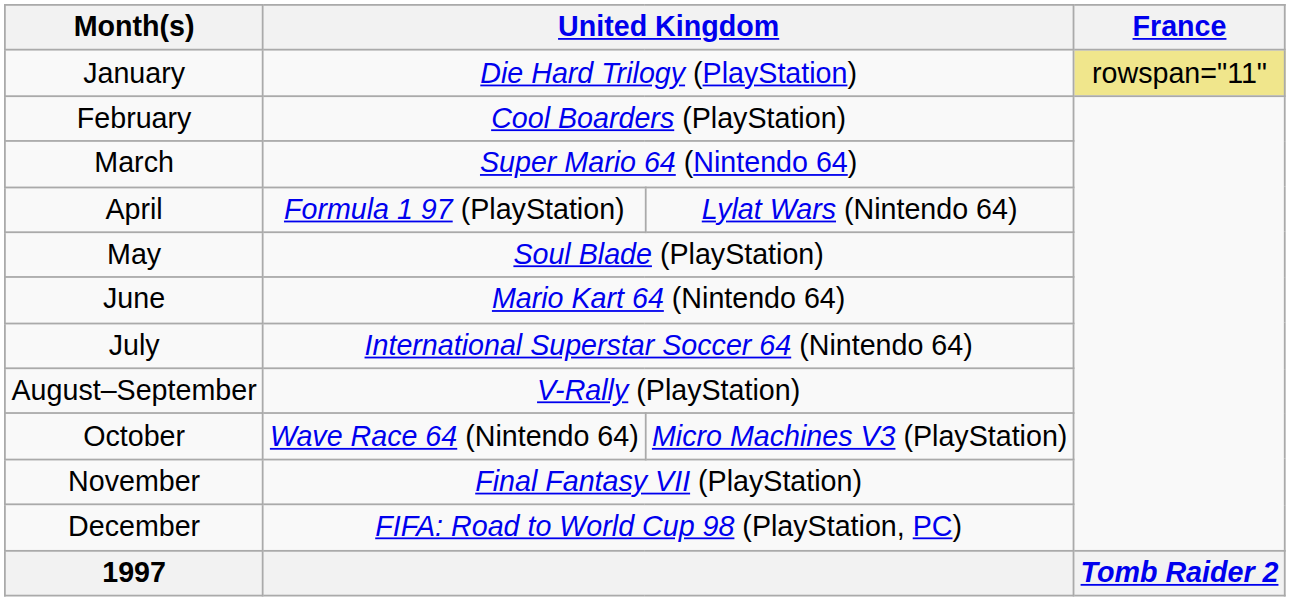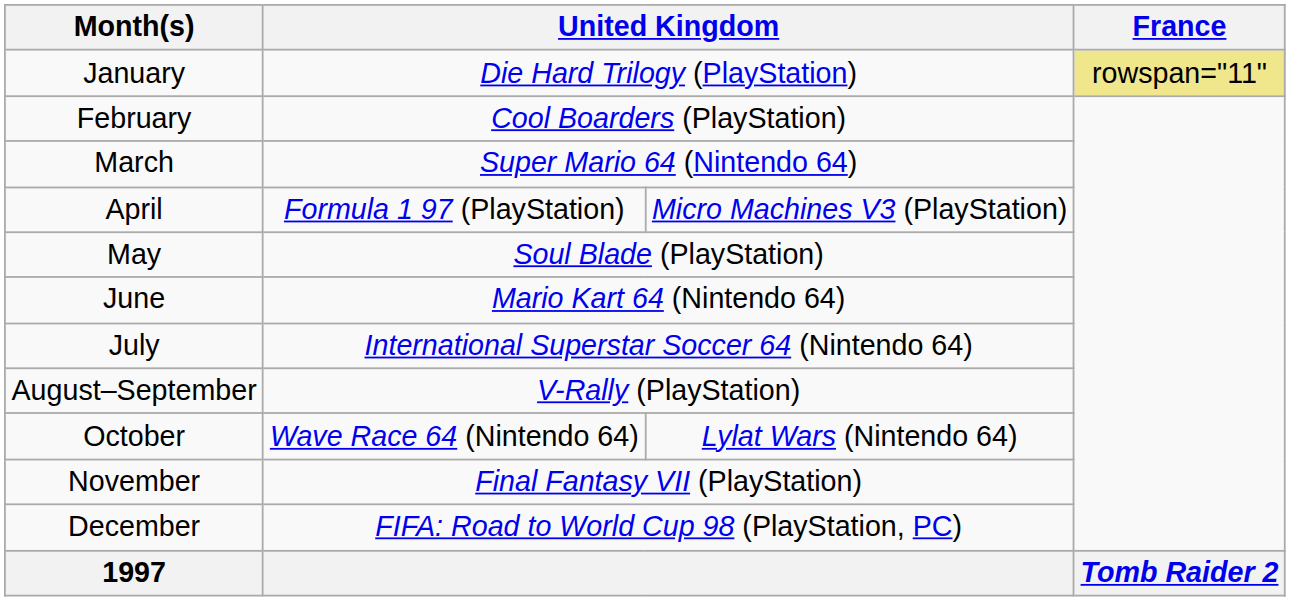(860, 208) Lylat Wars (Nintendo 64) -> (860, 208) Micro Machines V3 (PlayStation)
(860, 436) Micro Machines V3 (PlayStation) -> (860, 436) Lylat Wars (Nintendo 64)
